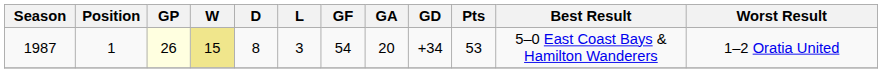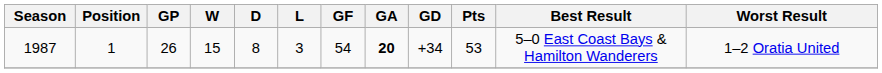(169, 47) lightyellow background -> (169, 47) no background
(212, 47) khaki background -> (212, 47) no background
(387, 47) normal -> (387, 47) bold
